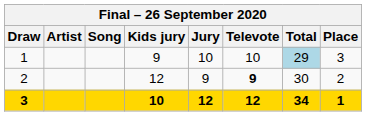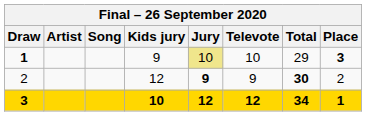(24, 57) normal -> (24, 57) bold
(206, 57) no background -> (206, 57) khaki background
(301, 57) lightblue background -> (301, 57) no background
(341, 57) normal -> (341, 57) bold
(206, 79) normal -> (206, 79) bold
(253, 79) bold -> (253, 79) normal
(301, 79) normal -> (301, 79) bold
